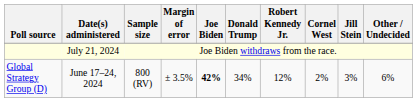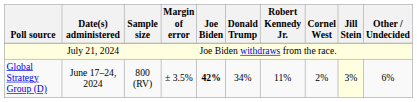(283, 78) 12% -> (283, 78) 11%
(351, 78) no background -> (351, 78) lightyellow background
